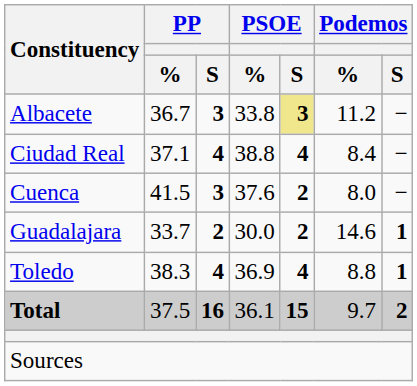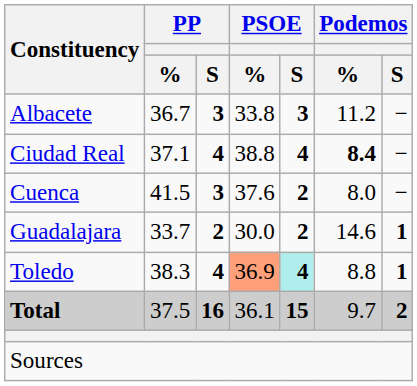(303, 113) khaki background -> (303, 113) no background
(362, 153) normal -> (362, 153) bold
(255, 271) no background -> (255, 271) lightsalmon background
(303, 271) no background -> (303, 271) paleturquoise background
